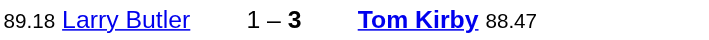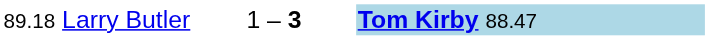(447, 19) no background -> (447, 19) lightblue background
